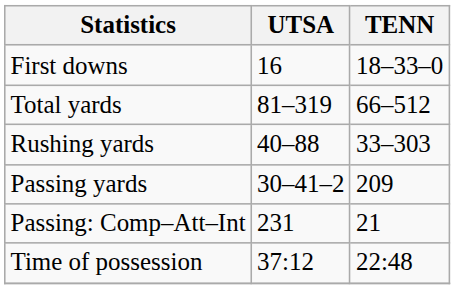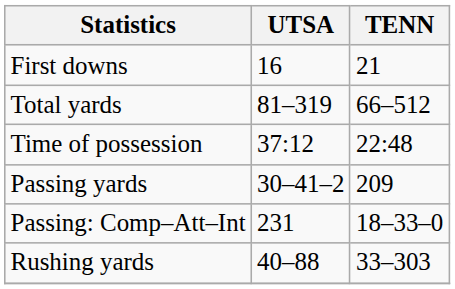(400, 64) 18–33–0 -> (368, 64) 21
rows swapped: (82, 144) <-> (106, 262)
(368, 223) 21 -> (400, 223) 18–33–0
